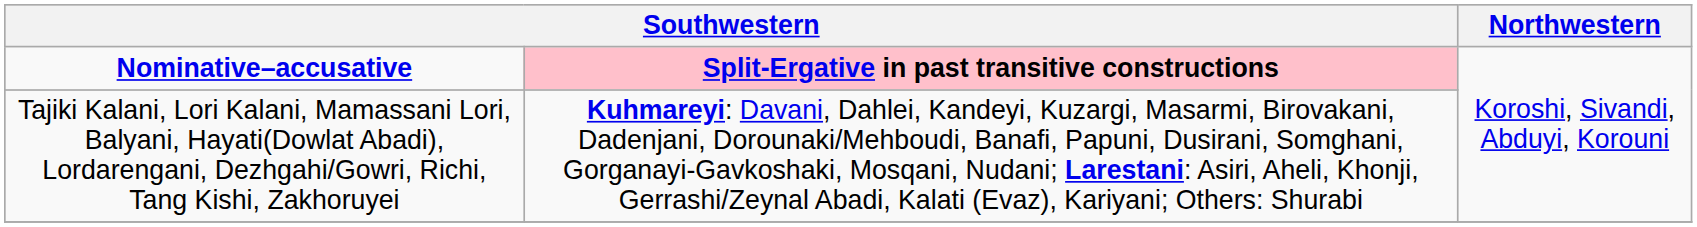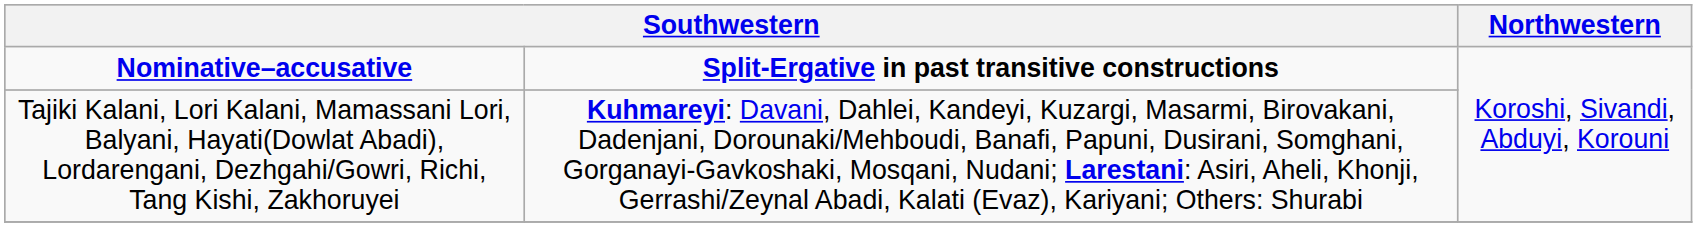(991, 68) pink background -> (991, 68) no background
